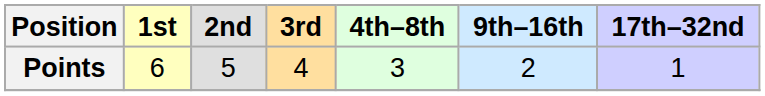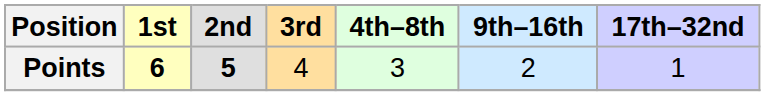(157, 68) normal -> (157, 68) bold
(228, 68) normal -> (228, 68) bold
